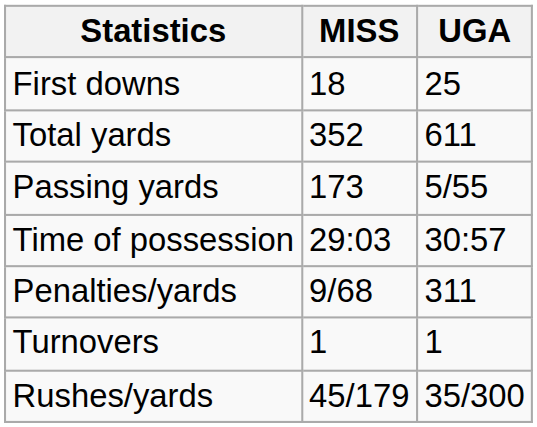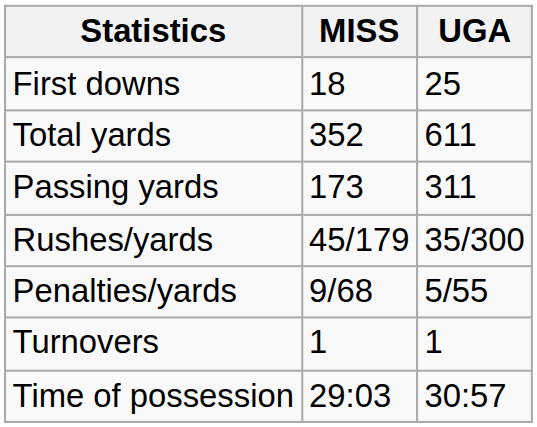(456, 187) 5/55 -> (451, 187) 311
rows swapped: (113, 395) <-> (153, 239)
(451, 291) 311 -> (456, 291) 5/55
